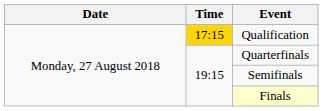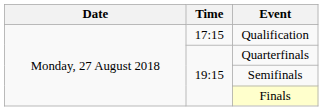(209, 34) gold background -> (209, 34) no background
